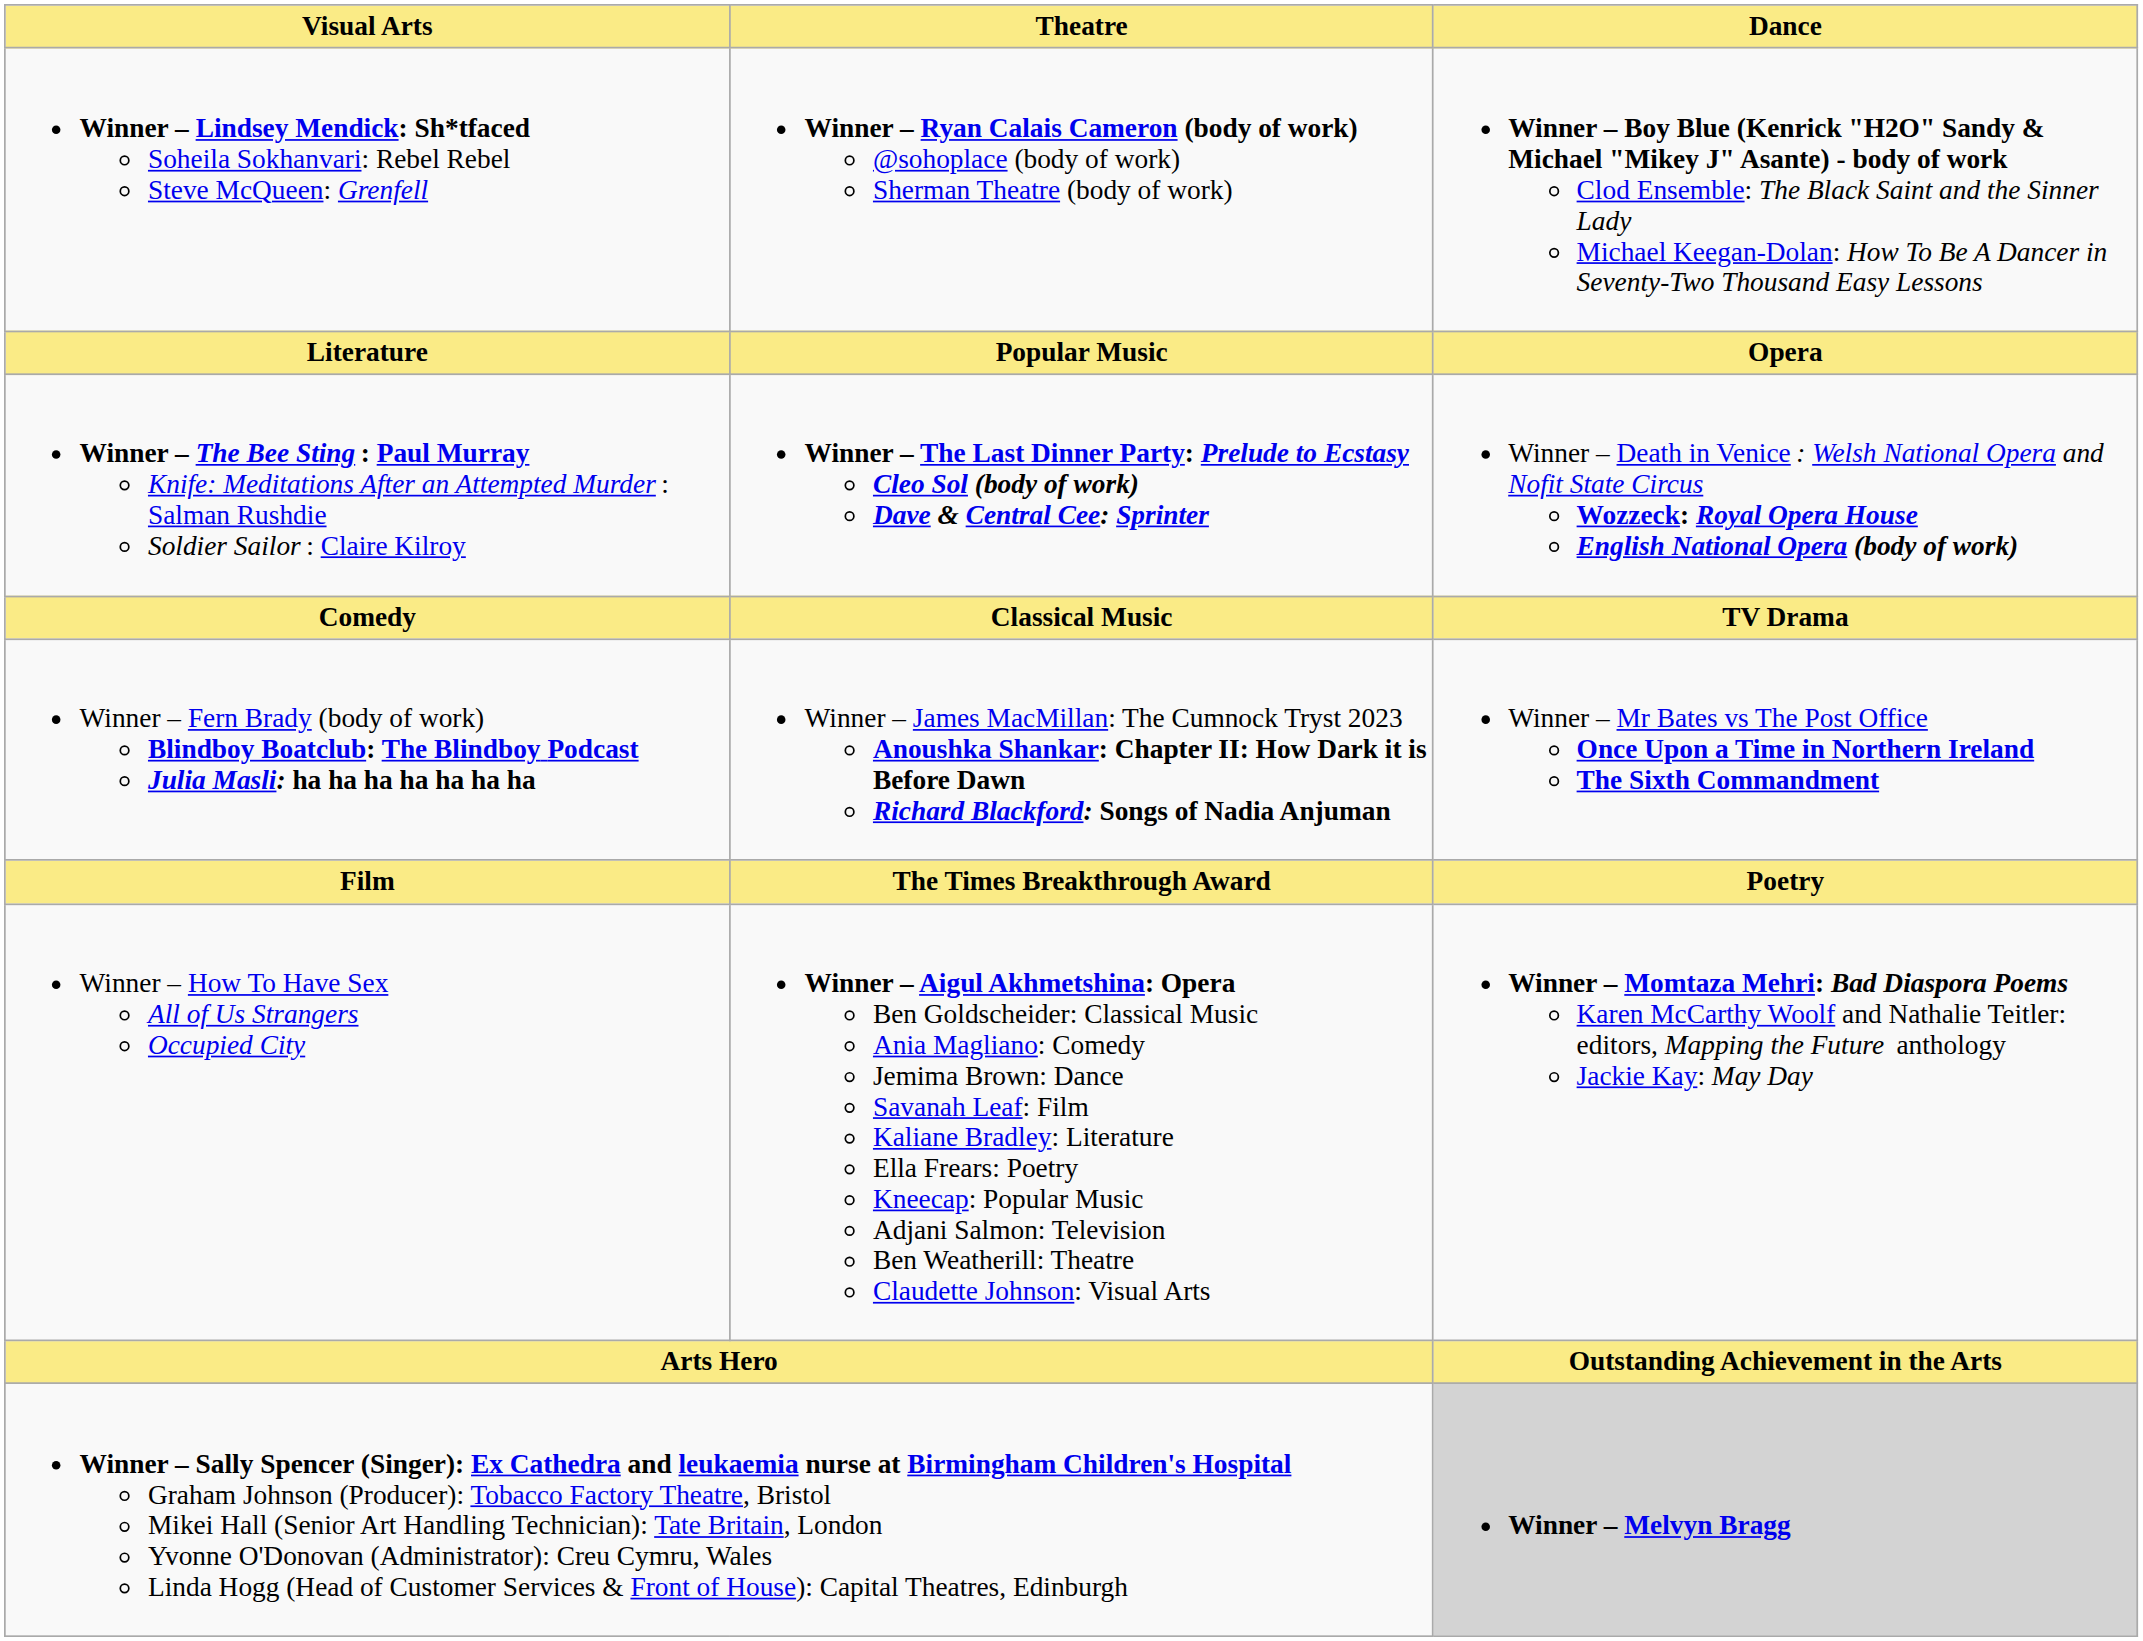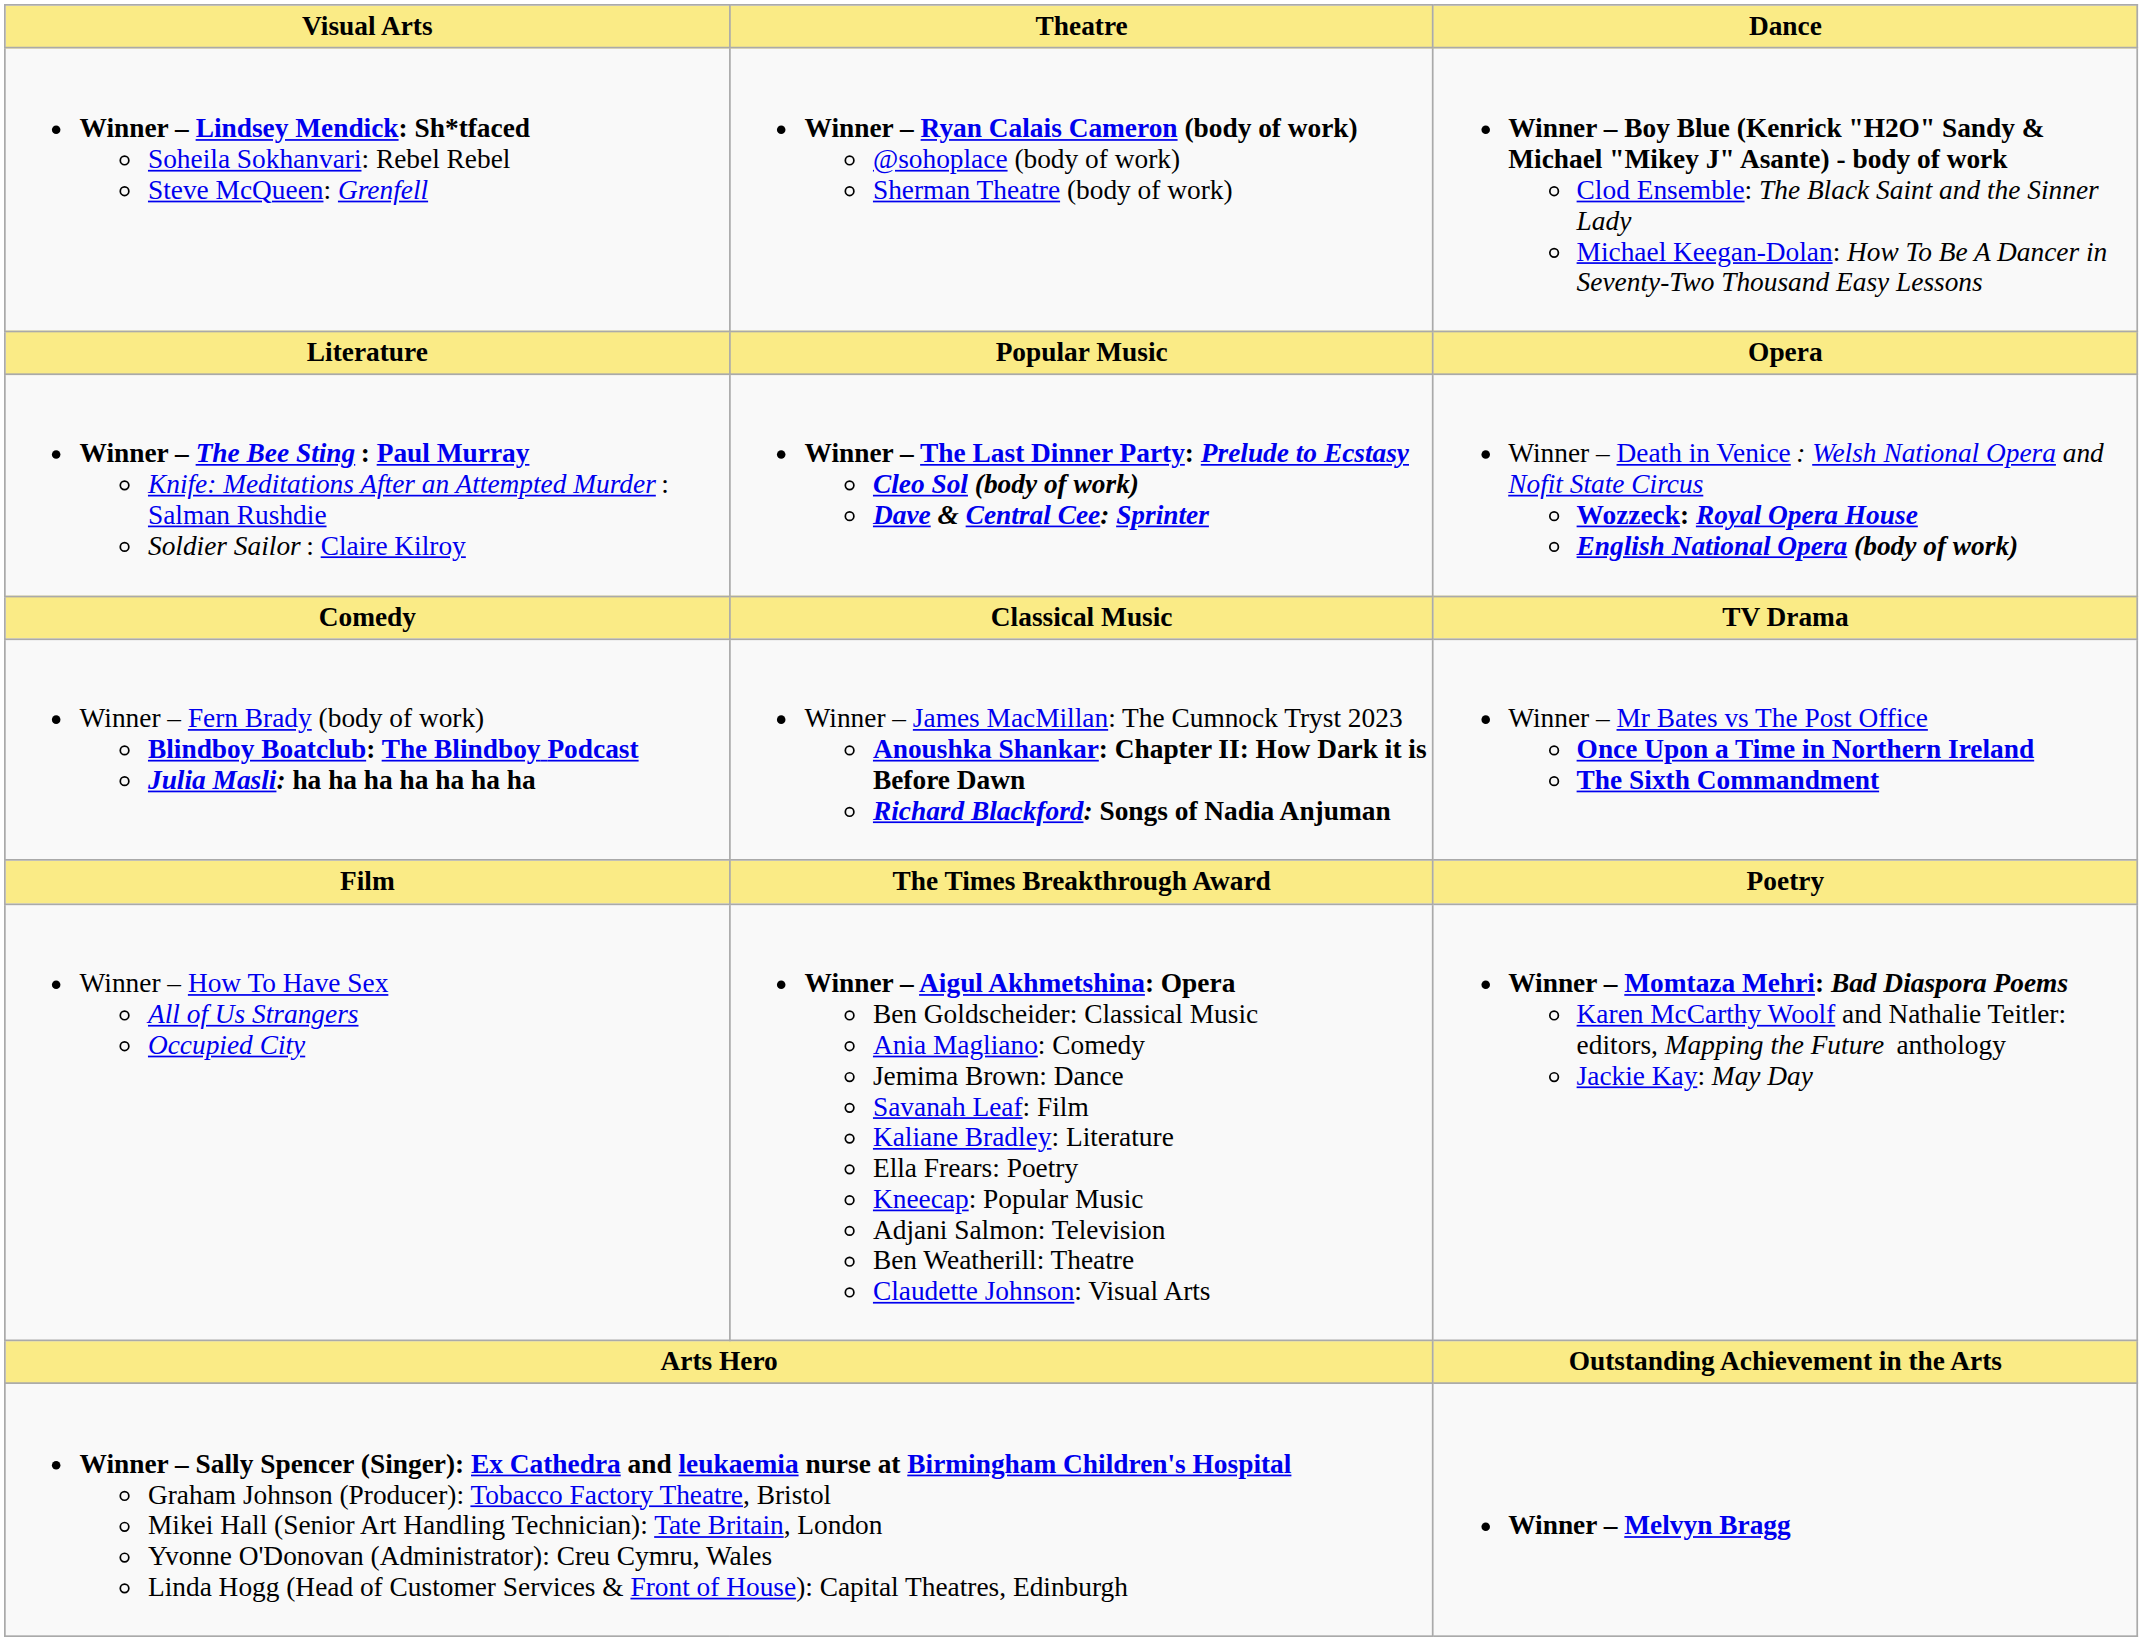(1785, 1525) lightgrey background -> (1785, 1525) no background
